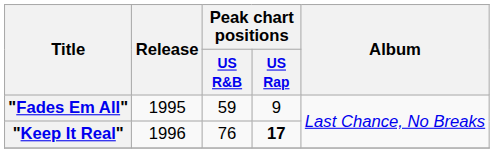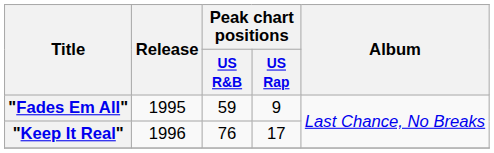(276, 134) bold -> (276, 134) normal
